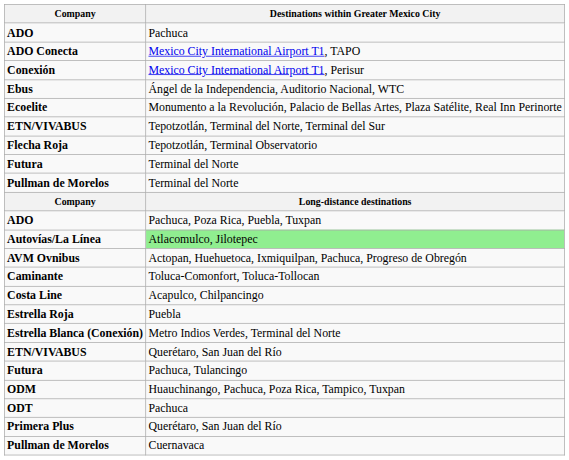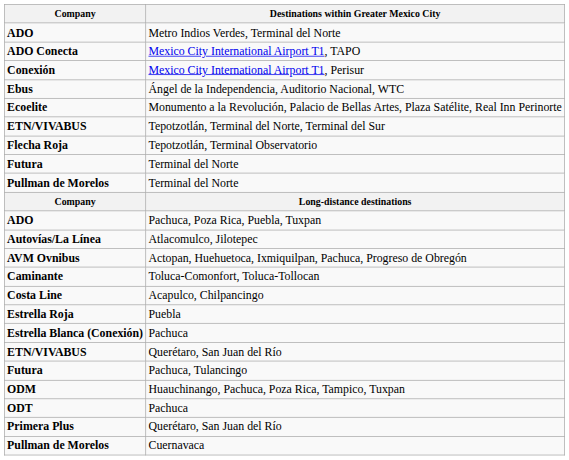(168, 32) Pachuca -> (245, 32) Metro Indios Verdes, Terminal del Norte
(203, 239) lightgreen background -> (203, 239) no background
(245, 333) Metro Indios Verdes, Terminal del Norte -> (168, 333) Pachuca
